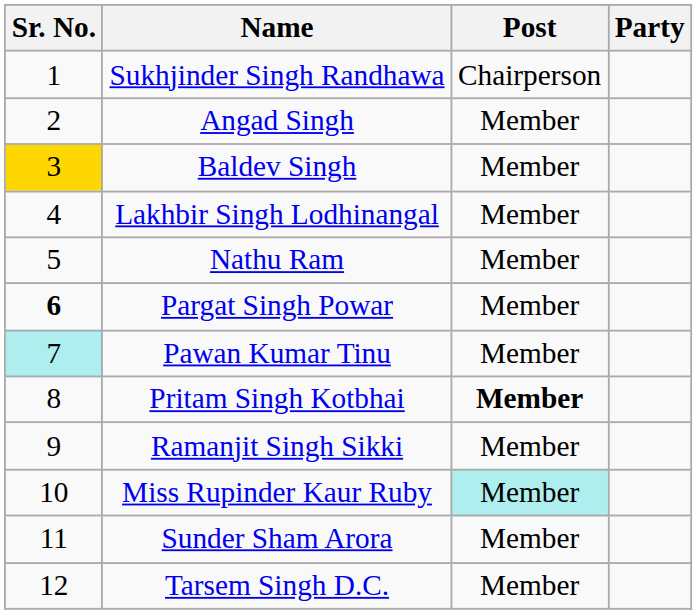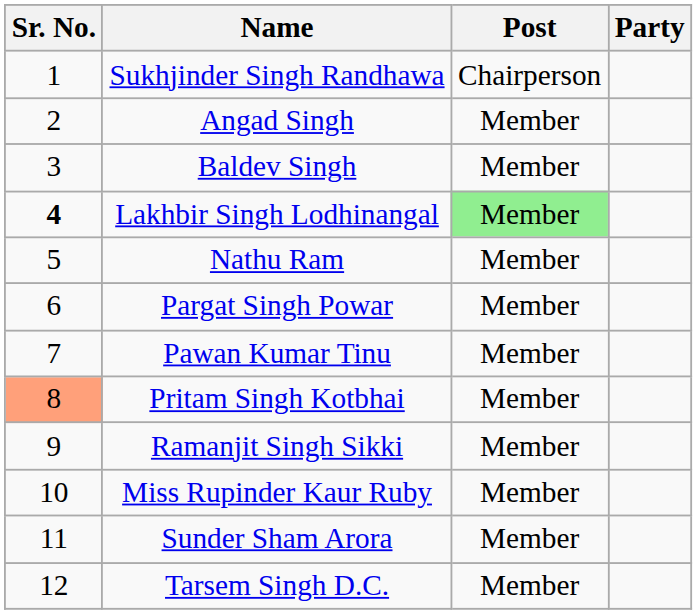(54, 167) gold background -> (54, 167) no background
(54, 213) normal -> (54, 213) bold
(530, 213) no background -> (530, 213) lightgreen background
(54, 306) bold -> (54, 306) normal
(54, 352) paleturquoise background -> (54, 352) no background
(54, 399) no background -> (54, 399) lightsalmon background
(530, 399) bold -> (530, 399) normal
(530, 492) paleturquoise background -> (530, 492) no background
